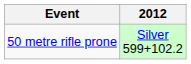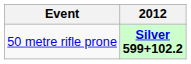(153, 41) normal -> (153, 41) bold
